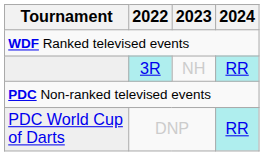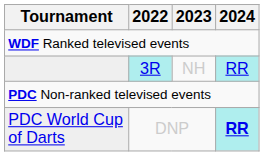(237, 128) normal -> (237, 128) bold
